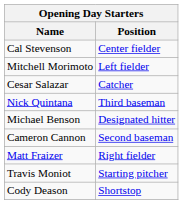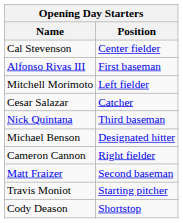+ row: (46, 66)
(136, 137) Second baseman -> (127, 155) Right fielder
(127, 155) Right fielder -> (136, 173) Second baseman
